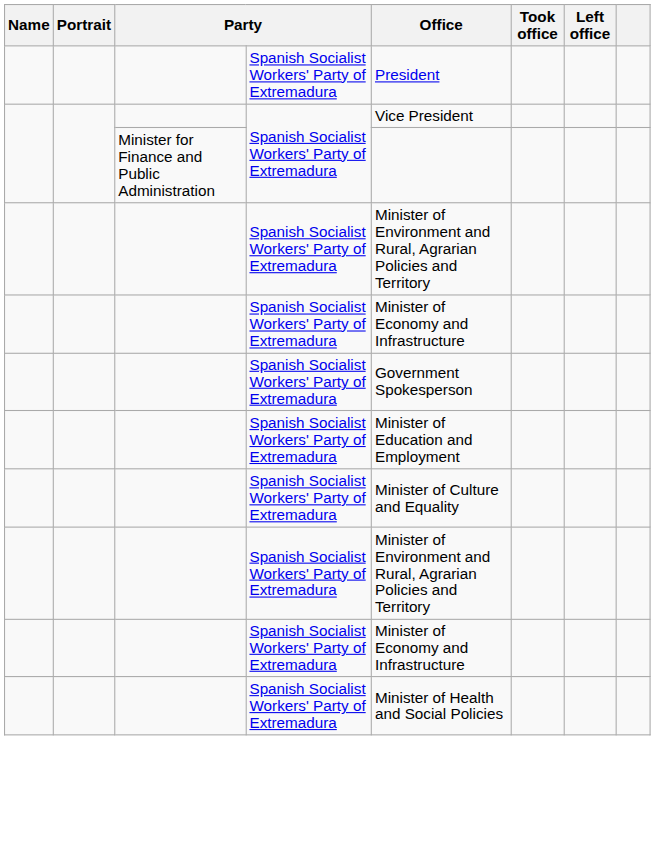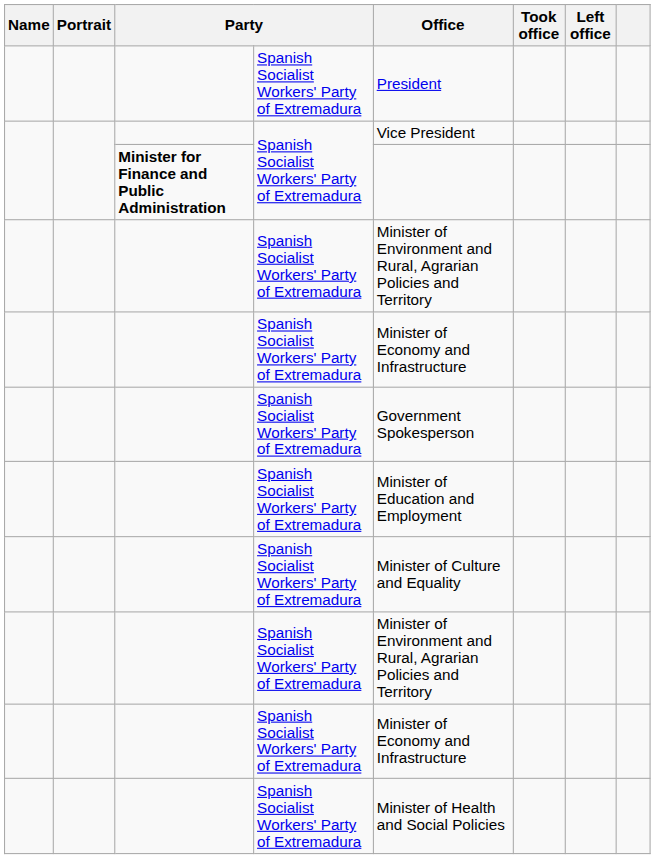(167, 166) normal -> (172, 183) bold
